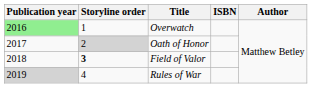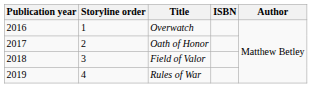(17, 28) lightgreen background -> (17, 28) no background
(83, 43) lightgrey background -> (83, 43) no background
(83, 59) bold -> (83, 59) normal
(17, 75) lightgrey background -> (17, 75) no background
